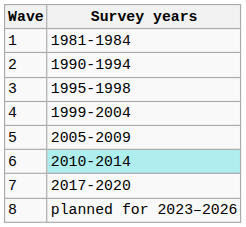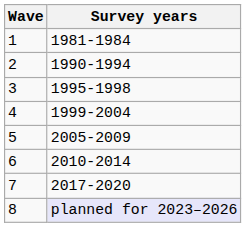(91, 162) paleturquoise background -> (91, 162) no background
(144, 210) no background -> (144, 210) lavender background
